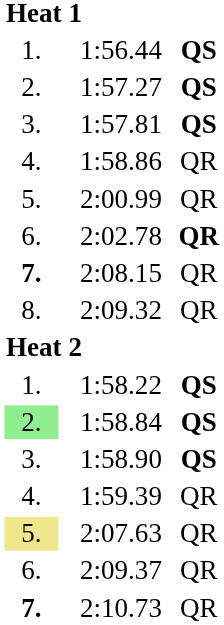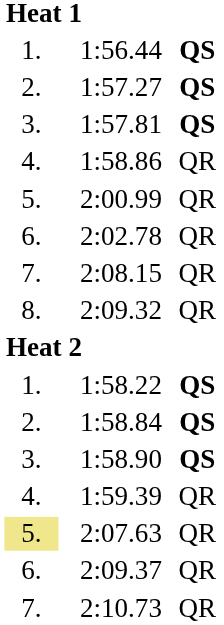(199, 236) bold -> (197, 236) normal
(31, 273) bold -> (31, 273) normal
(31, 421) lightgreen background -> (31, 421) no background
(31, 607) bold -> (31, 607) normal
